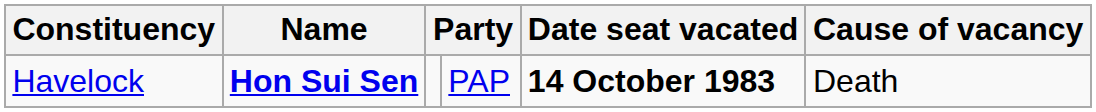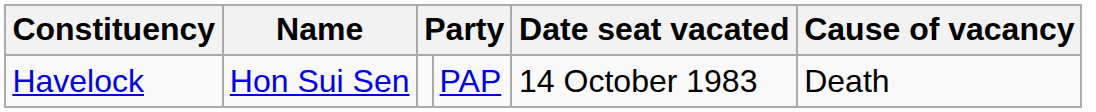(324, 80) bold -> (320, 80) normal
(651, 80) bold -> (638, 80) normal
